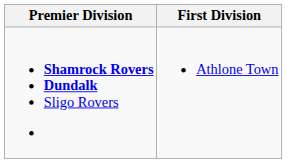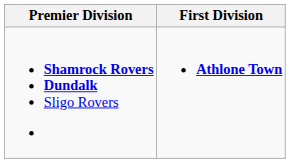(219, 69) normal -> (221, 69) bold
